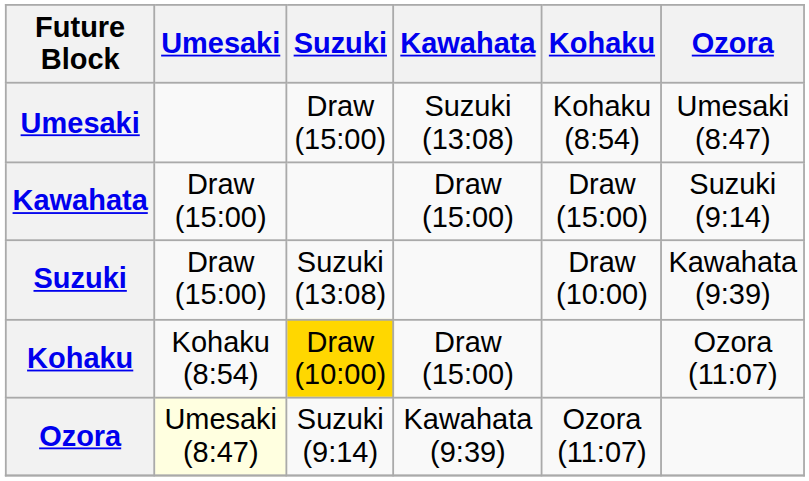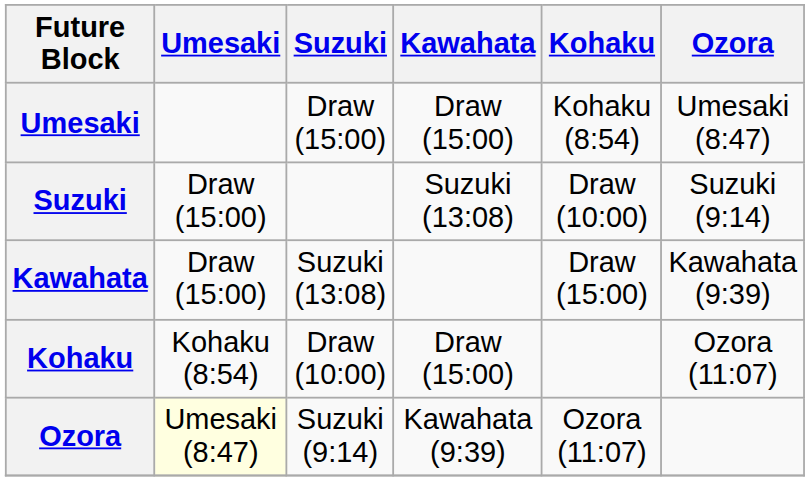(468, 122) Suzuki (13:08) -> (468, 122) Draw (15:00)
(80, 200) Kawahata -> (80, 200) Suzuki
(468, 200) Draw (15:00) -> (468, 200) Suzuki (13:08)
(602, 200) Draw (15:00) -> (602, 200) Draw (10:00)
(80, 279) Suzuki -> (80, 279) Kawahata
(602, 279) Draw (10:00) -> (602, 279) Draw (15:00)
(340, 357) gold background -> (340, 357) no background
